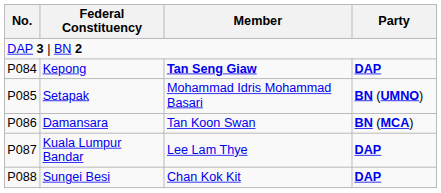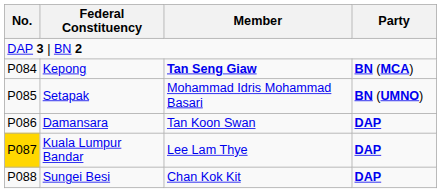(368, 68) DAP -> (384, 68) BN (MCA)
(384, 123) BN (MCA) -> (368, 123) DAP
(22, 150) no background -> (22, 150) gold background
